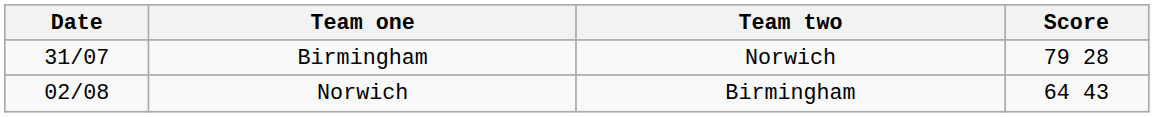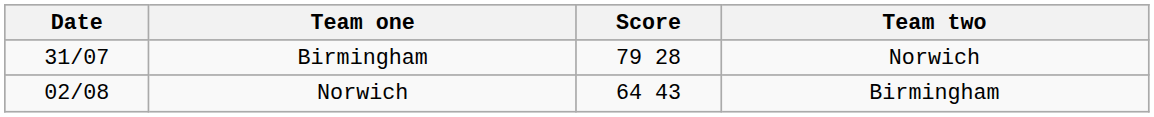columns swapped: (1076, 23) <-> (791, 23)
